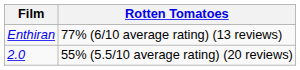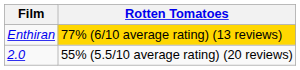(172, 34) no background -> (172, 34) gold background
